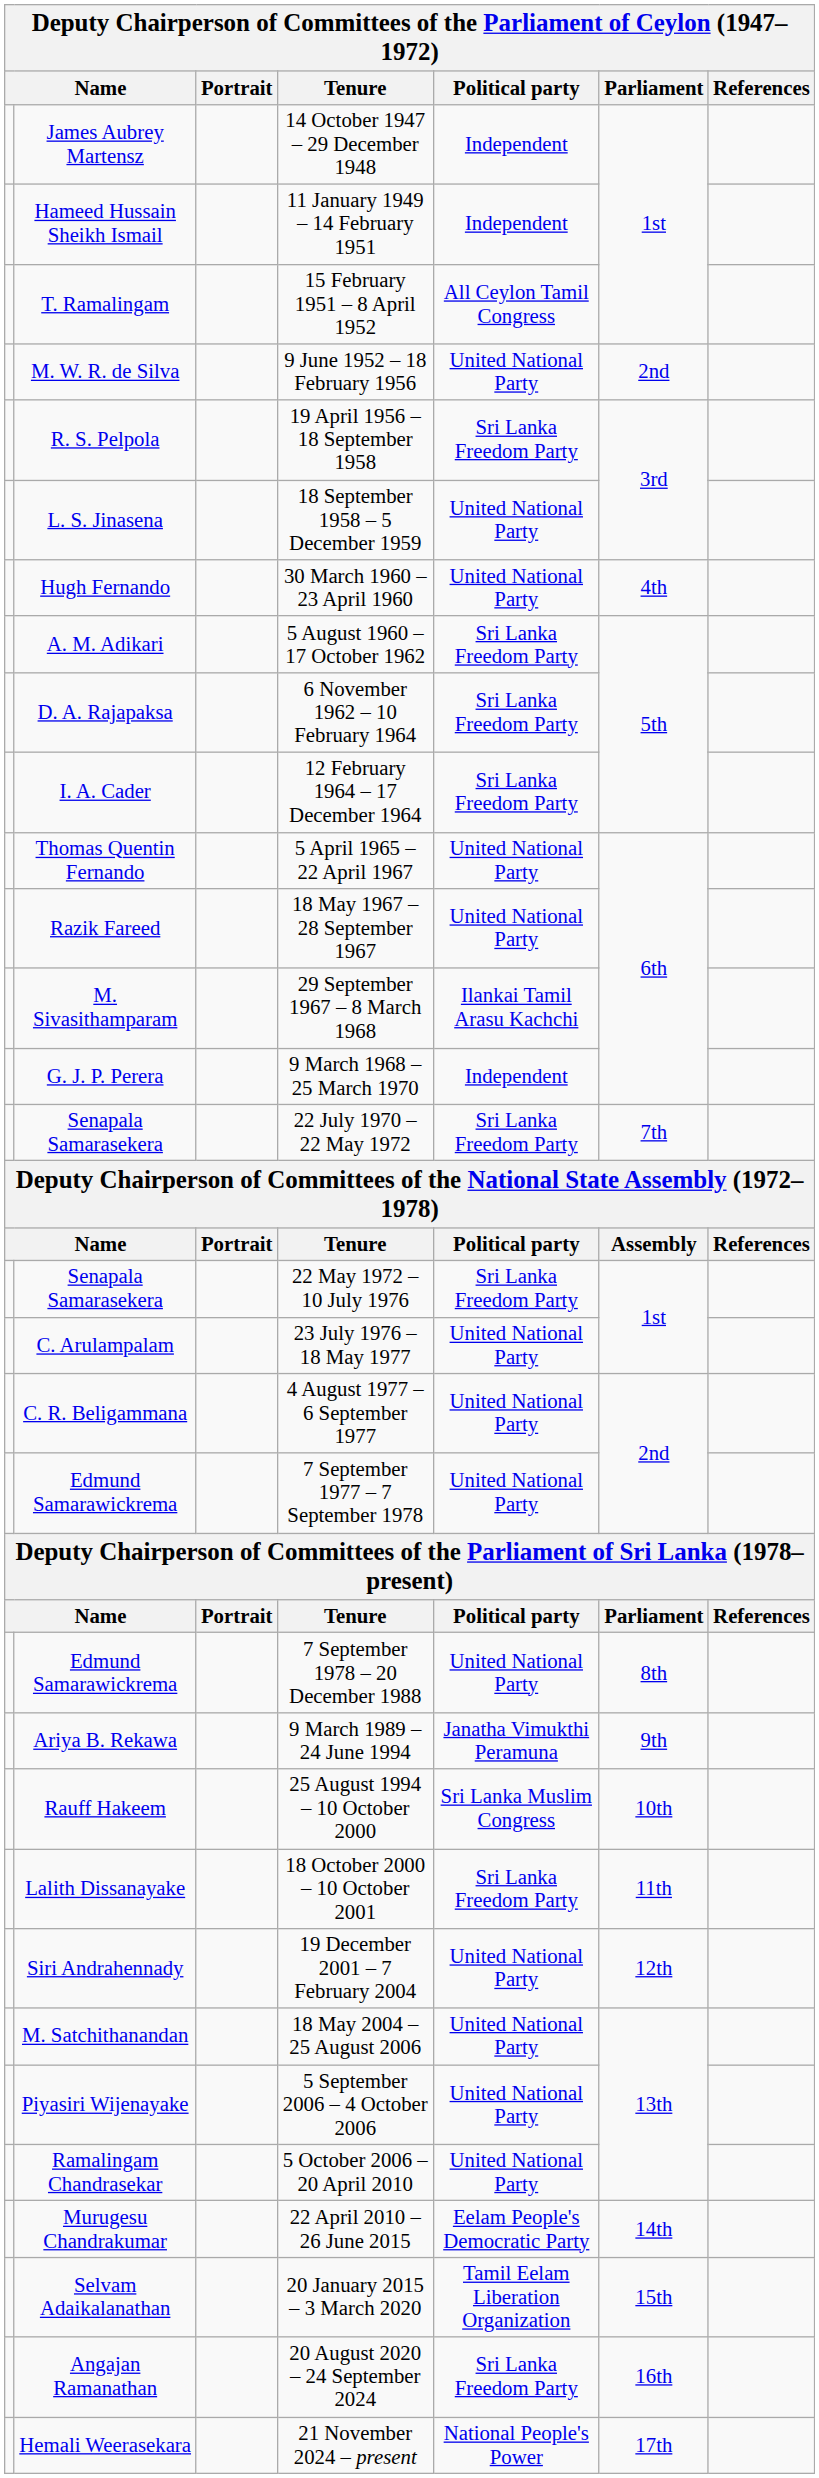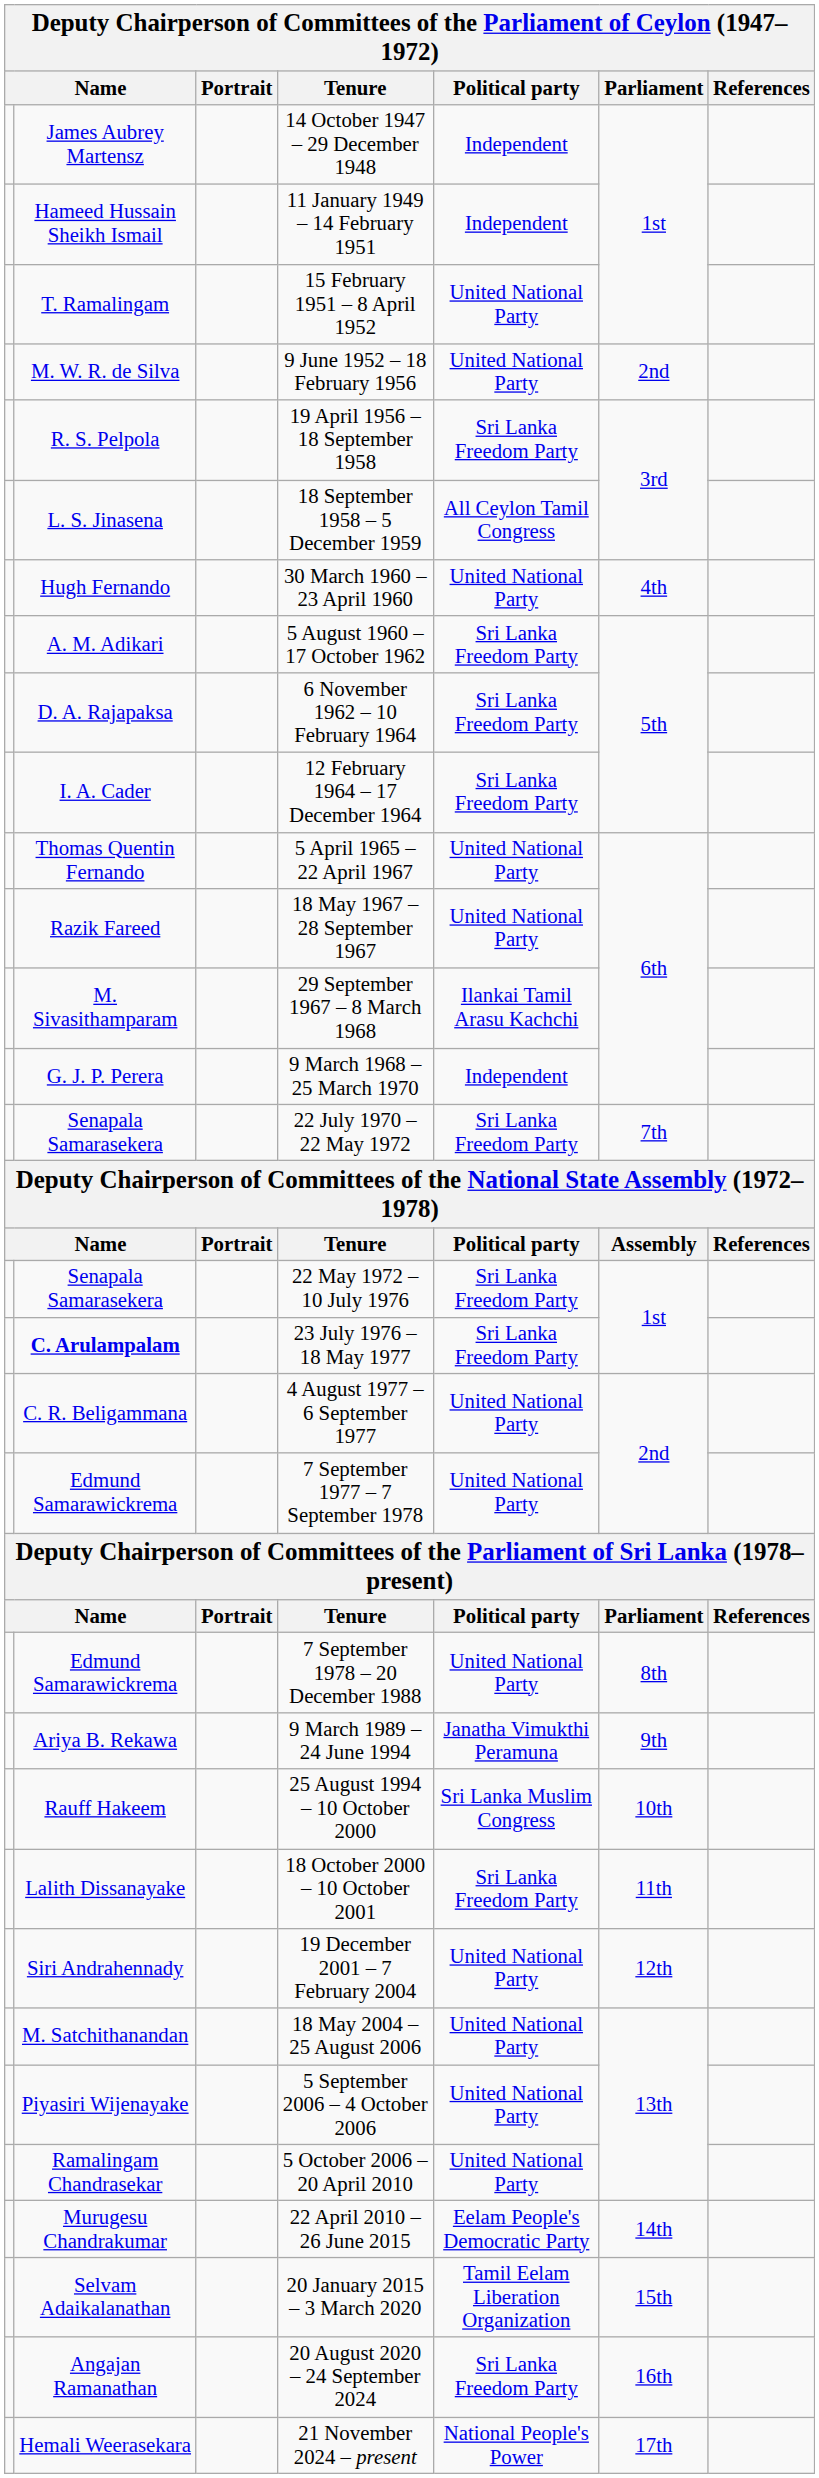(516, 303) All Ceylon Tamil Congress -> (516, 303) United National Party
(516, 519) United National Party -> (516, 519) All Ceylon Tamil Congress
(105, 1345) normal -> (105, 1345) bold
(516, 1345) United National Party -> (516, 1345) Sri Lanka Freedom Party
